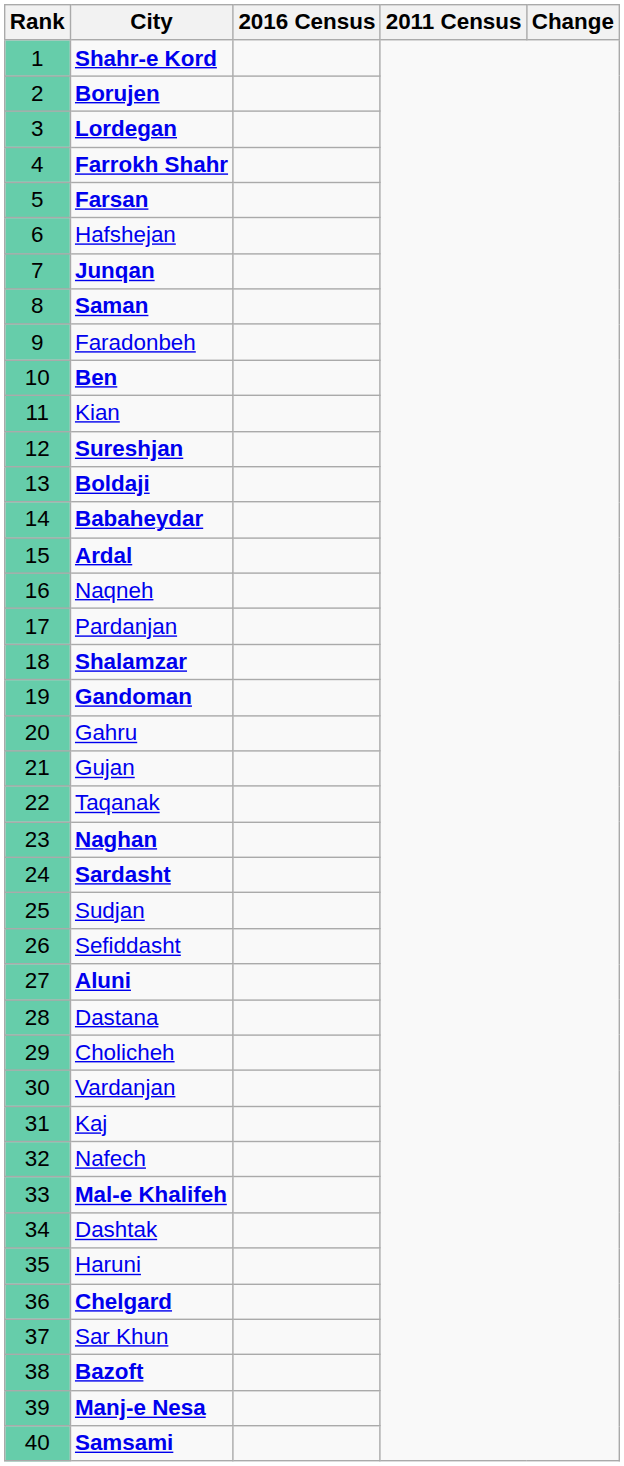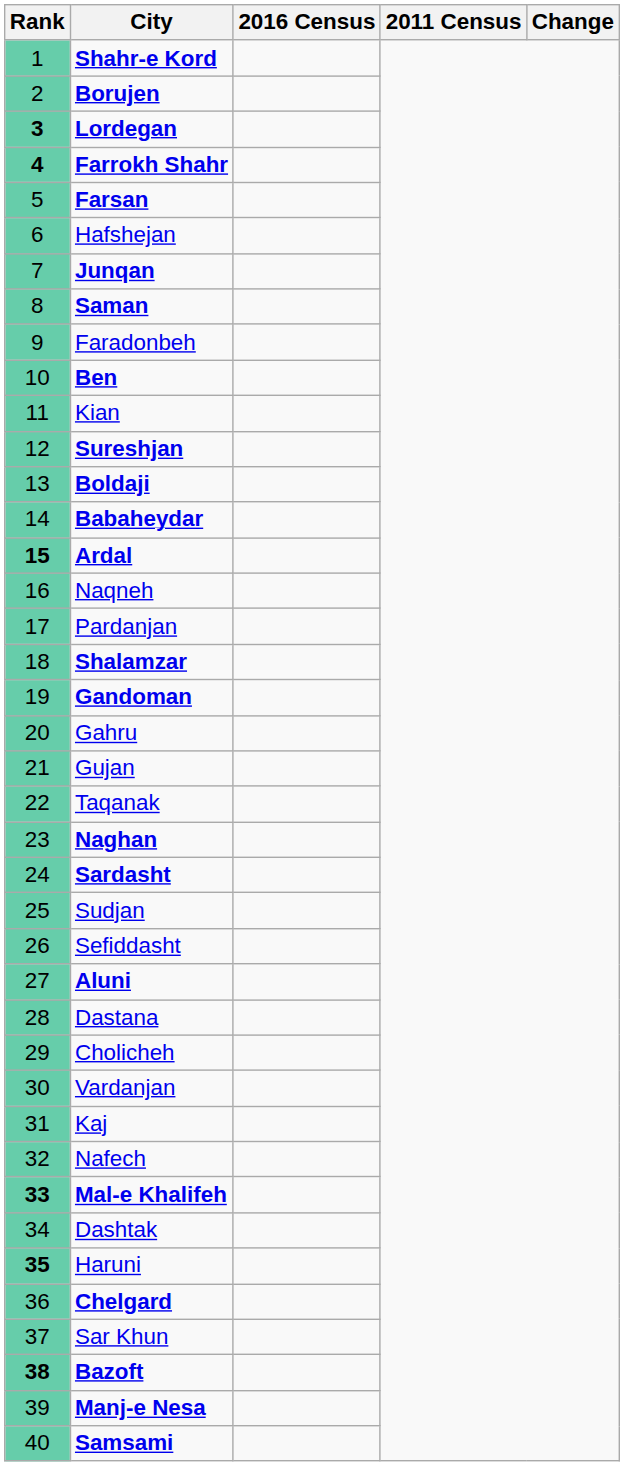(37, 128) normal -> (37, 128) bold
(37, 164) normal -> (37, 164) bold
(37, 555) normal -> (37, 555) bold
(37, 1194) normal -> (37, 1194) bold
(37, 1265) normal -> (37, 1265) bold
(37, 1372) normal -> (37, 1372) bold
